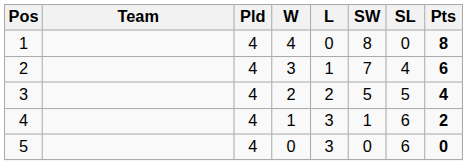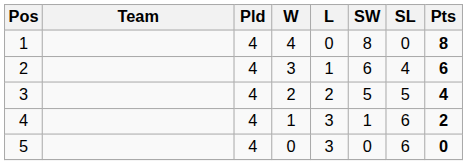(367, 69) 7 -> (367, 69) 6
